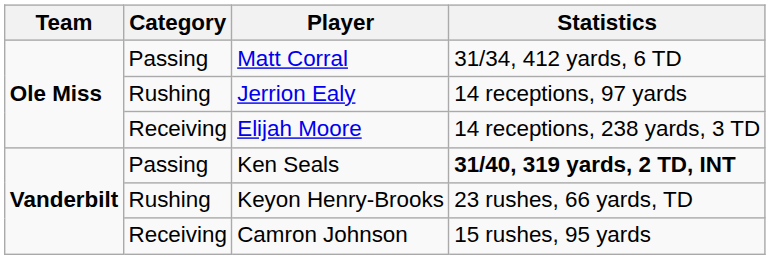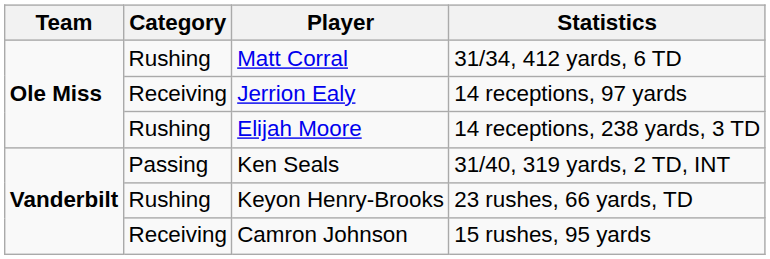(168, 58) Passing -> (170, 58) Rushing
(170, 93) Rushing -> (178, 93) Receiving
(178, 129) Receiving -> (170, 129) Rushing
(595, 164) bold -> (592, 164) normal
